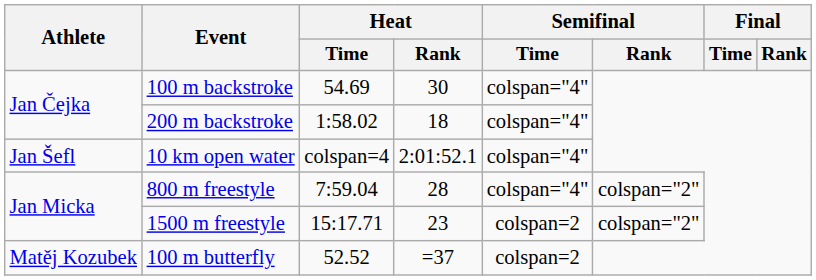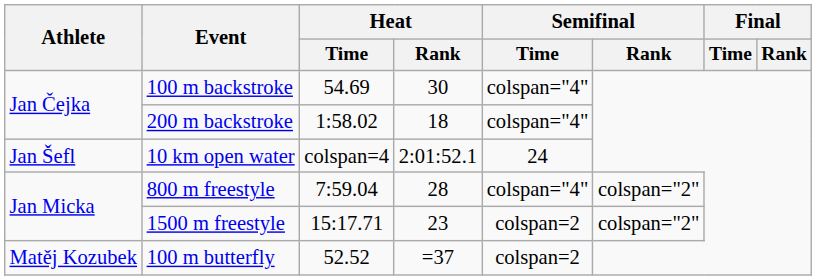(538, 155) colspan="4" -> (538, 155) 24
